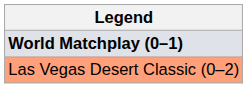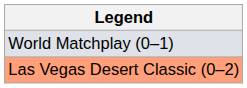(96, 43) bold -> (91, 43) normal
